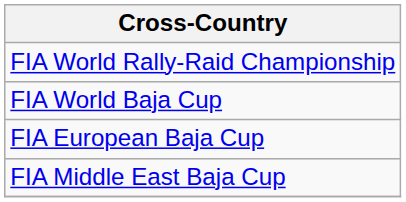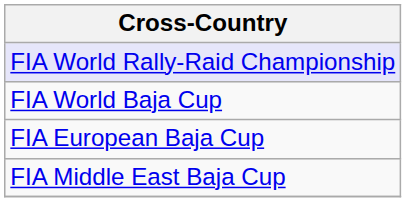(203, 61) no background -> (203, 61) lavender background
